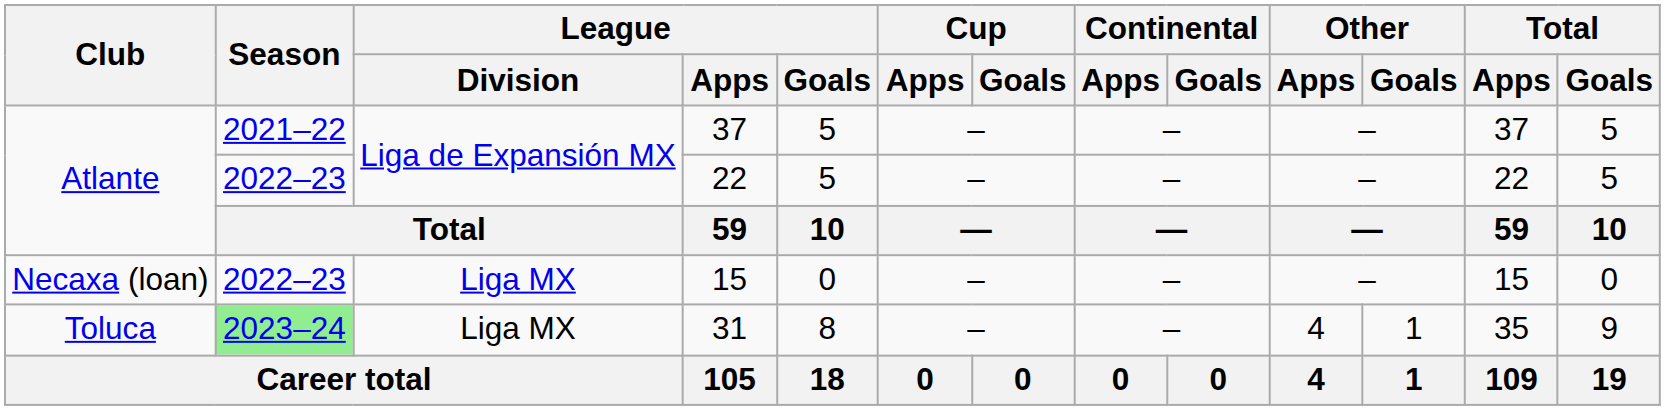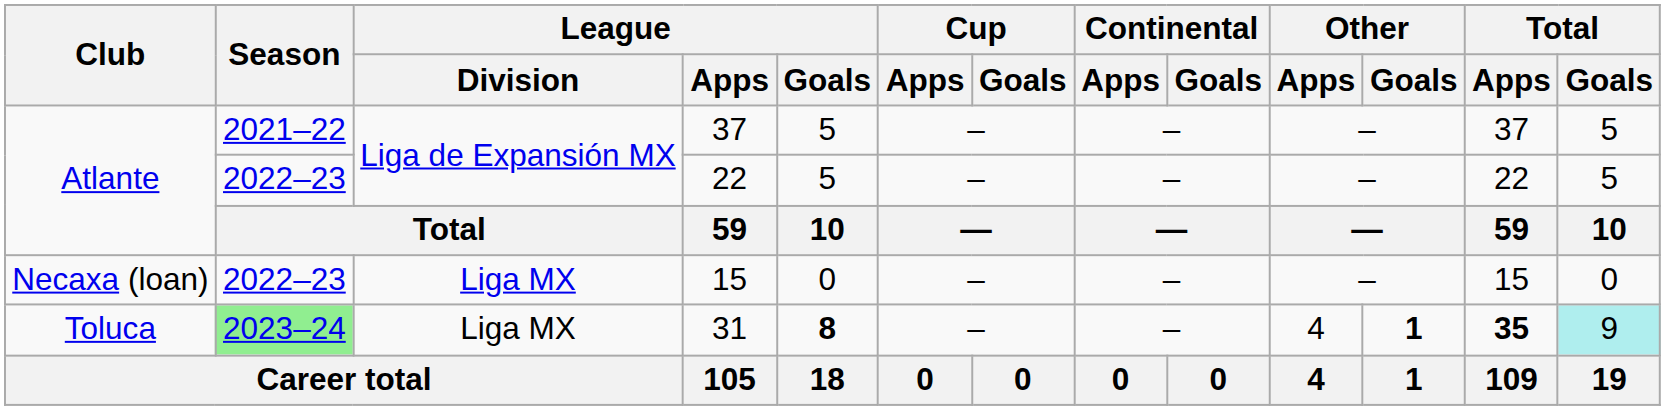(827, 329) normal -> (827, 329) bold
(1414, 329) normal -> (1414, 329) bold
(1511, 329) normal -> (1511, 329) bold
(1609, 329) no background -> (1609, 329) paleturquoise background
